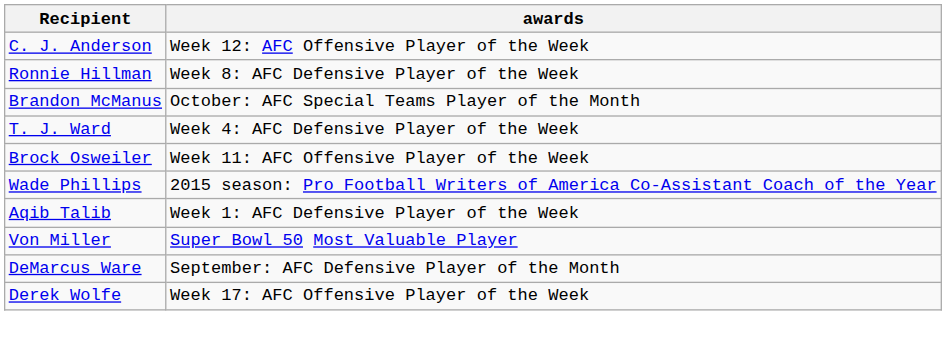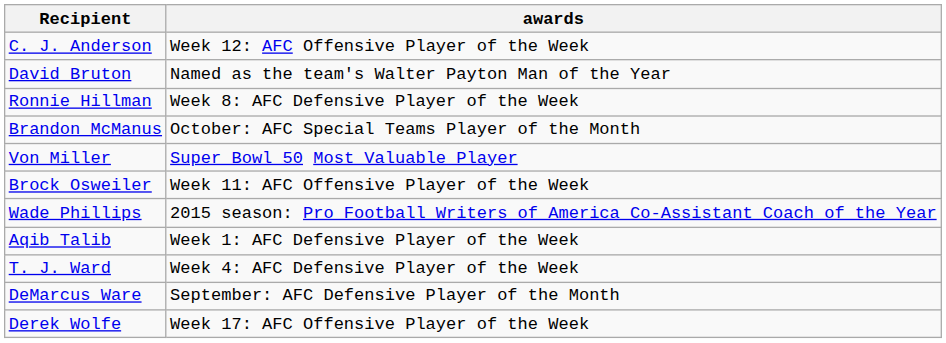+ row: (70, 74)
rows swapped: (60, 241) <-> (60, 130)
